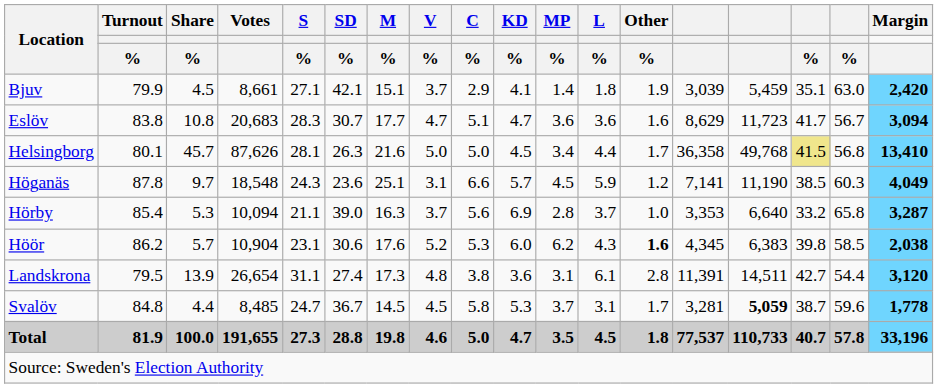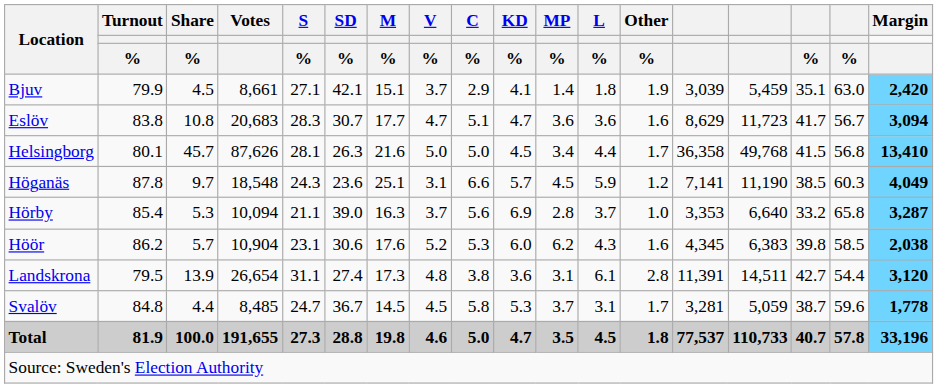(811, 151) khaki background -> (811, 151) no background
(658, 244) bold -> (658, 244) normal
(768, 305) bold -> (768, 305) normal
